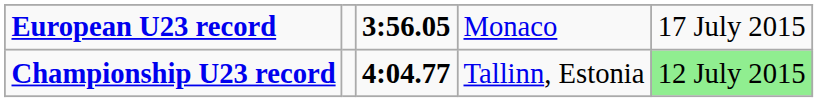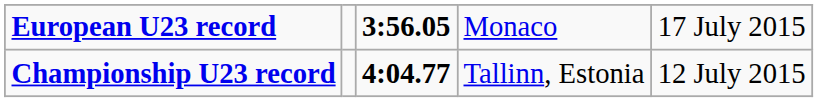(732, 72) lightgreen background -> (732, 72) no background
